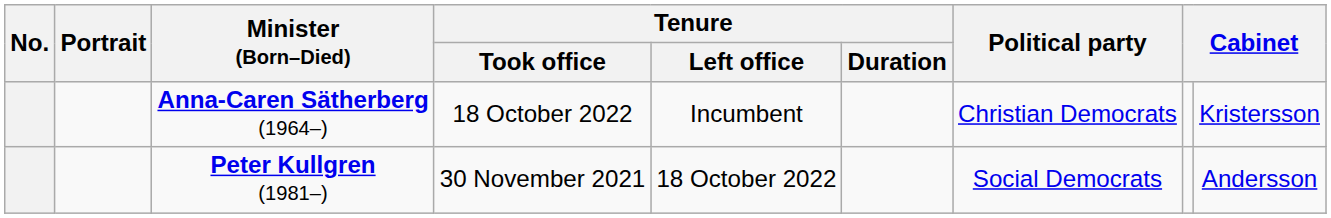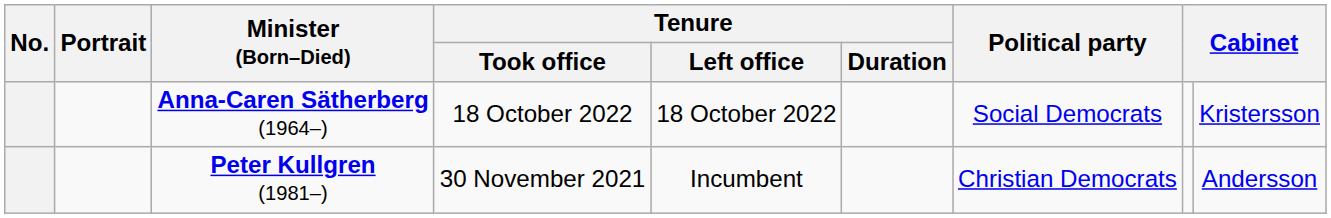(746, 113) Incumbent -> (746, 113) 18 October 2022
(1067, 113) Christian Democrats -> (1067, 113) Social Democrats
(746, 179) 18 October 2022 -> (746, 179) Incumbent
(1067, 179) Social Democrats -> (1067, 179) Christian Democrats
